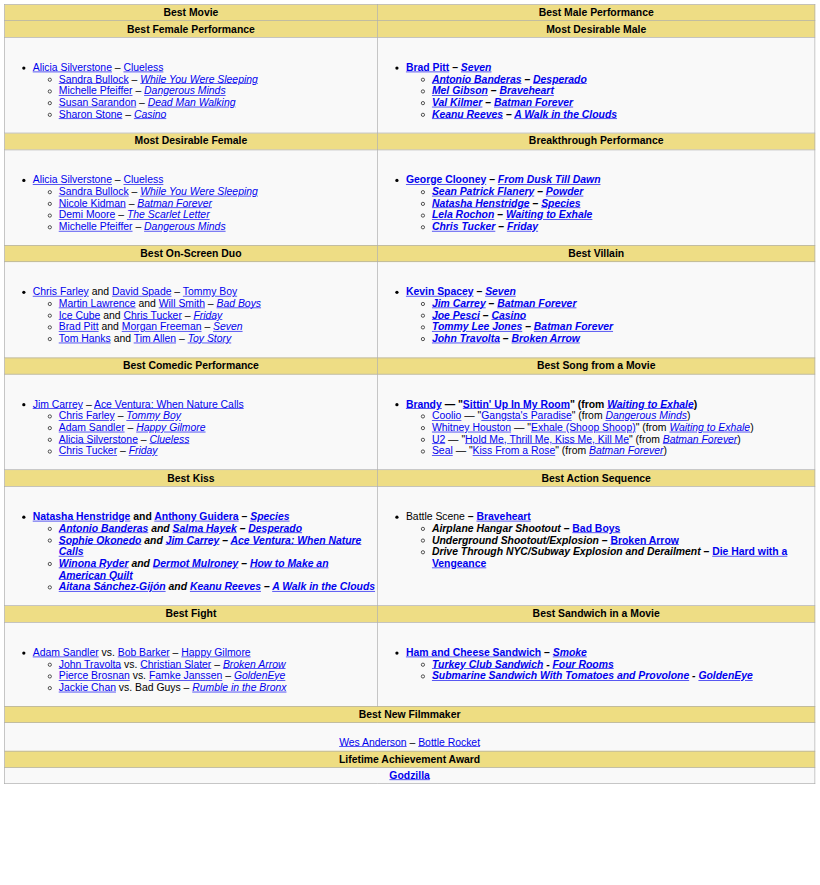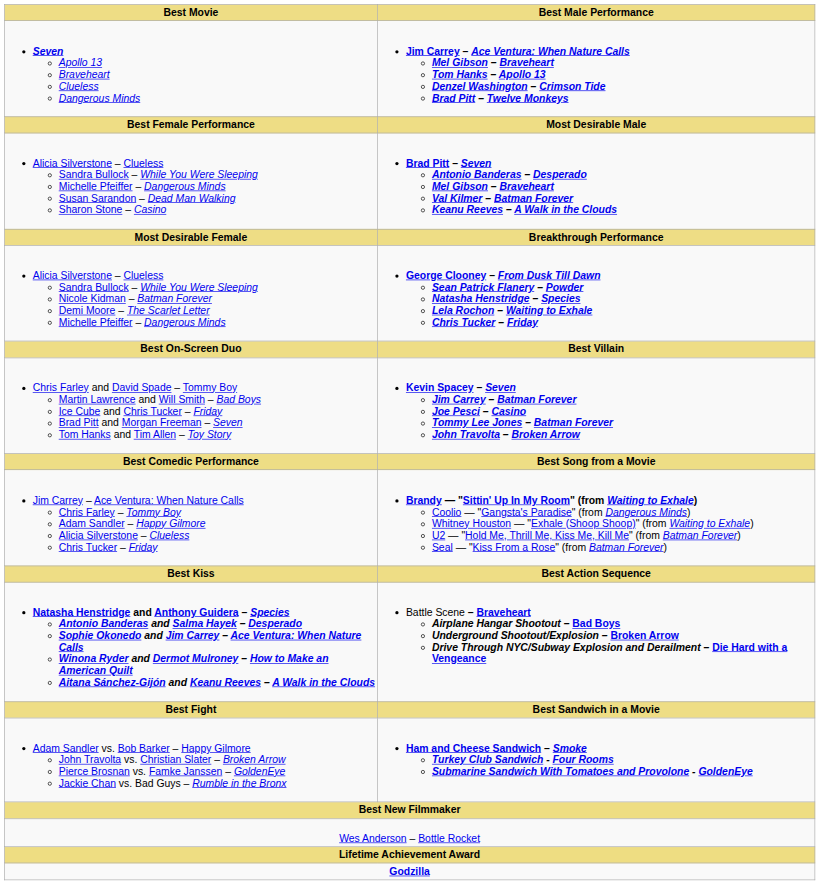+ row: (191, 75)
